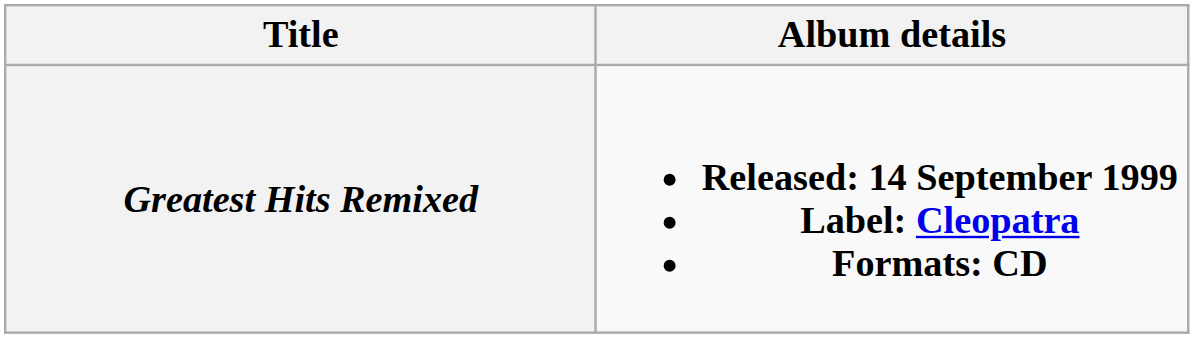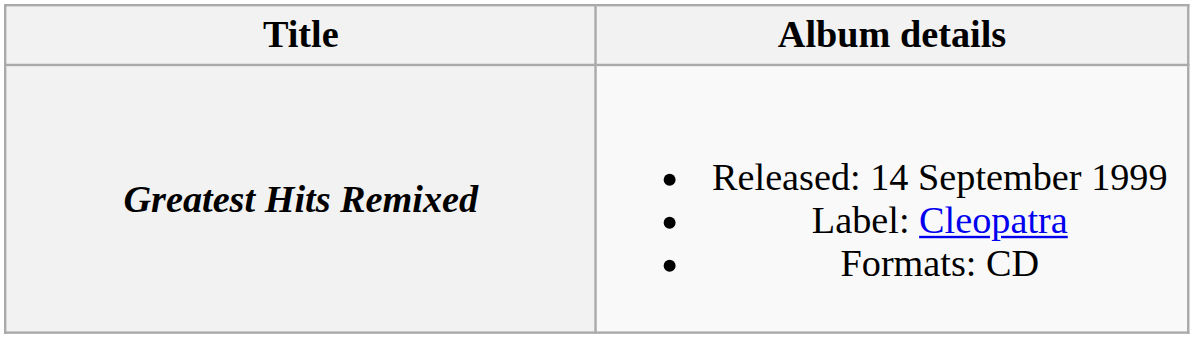(892, 220) bold -> (892, 220) normal
